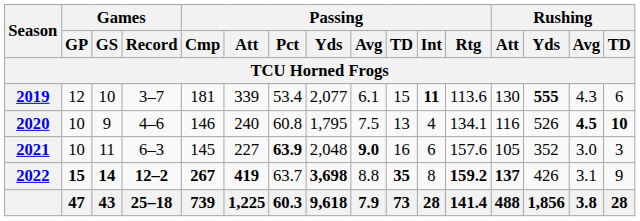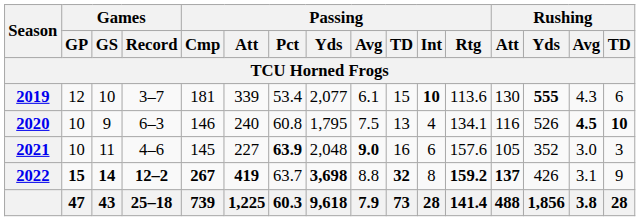(431, 96) 11 -> (431, 96) 10
(152, 123) 4–6 -> (152, 123) 6–3
(152, 149) 6–3 -> (152, 149) 4–6
(402, 176) 35 -> (402, 176) 32
